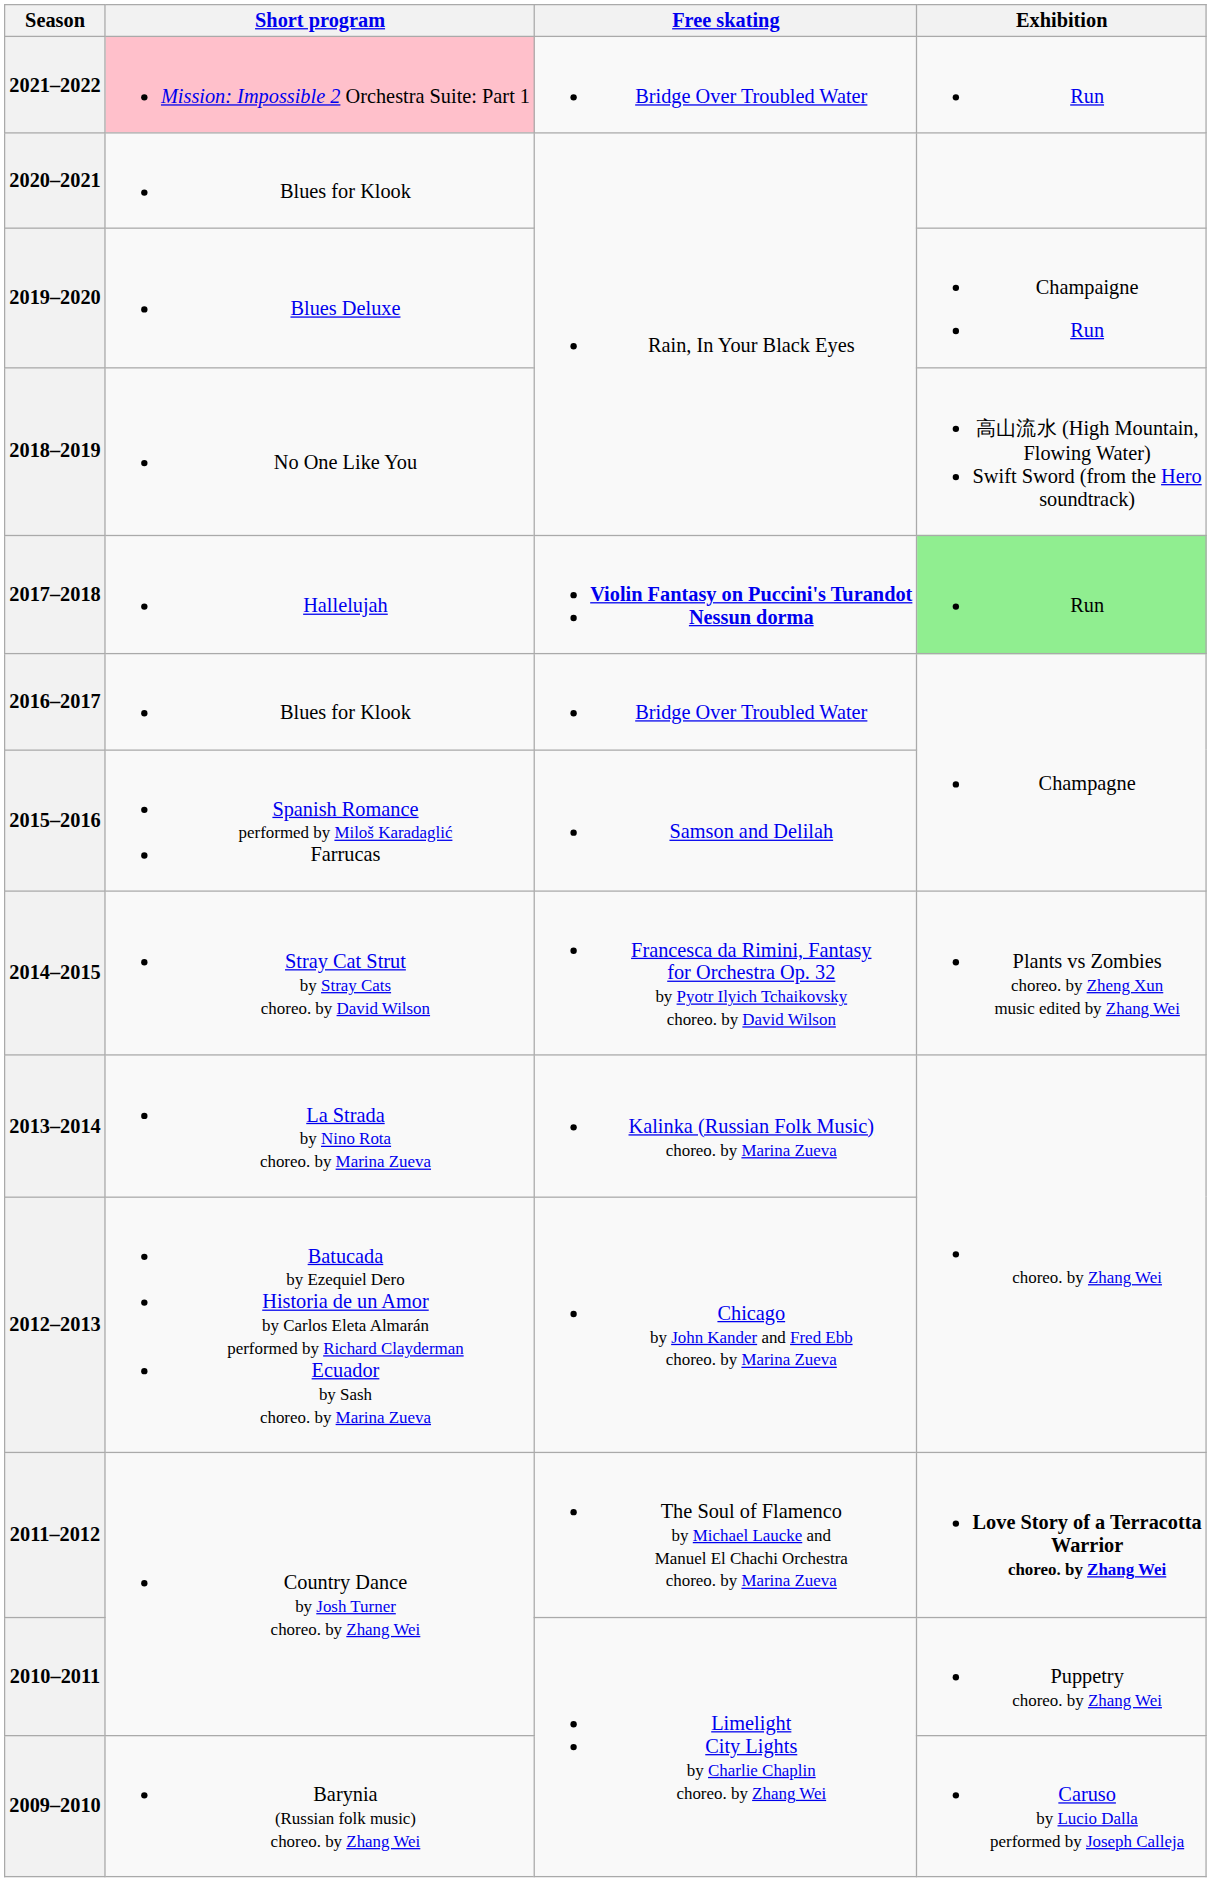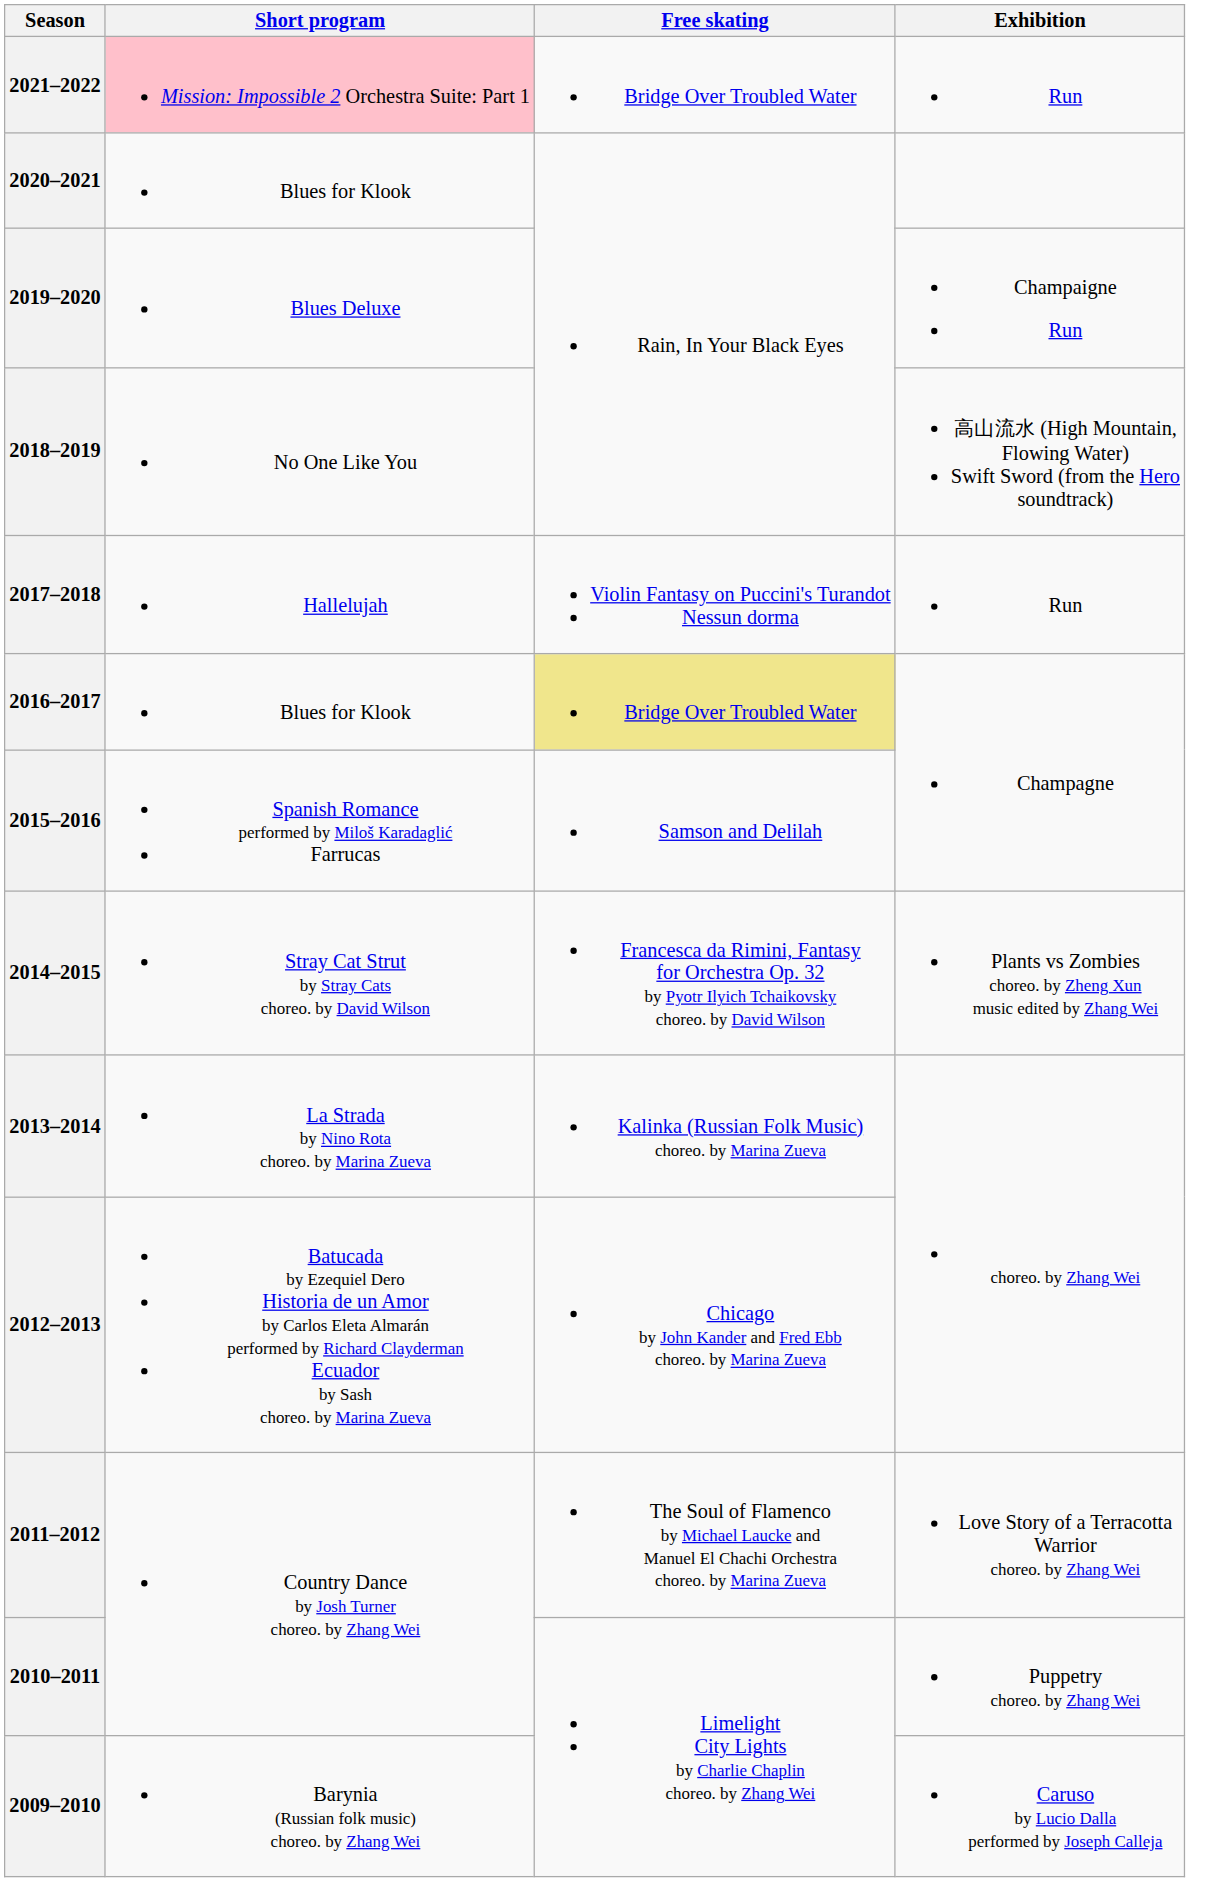(726, 606) bold -> (715, 606) normal
(1062, 606) lightgreen background -> (1040, 606) no background
(726, 713) no background -> (715, 713) khaki background
(1062, 1546) bold -> (1040, 1546) normal
